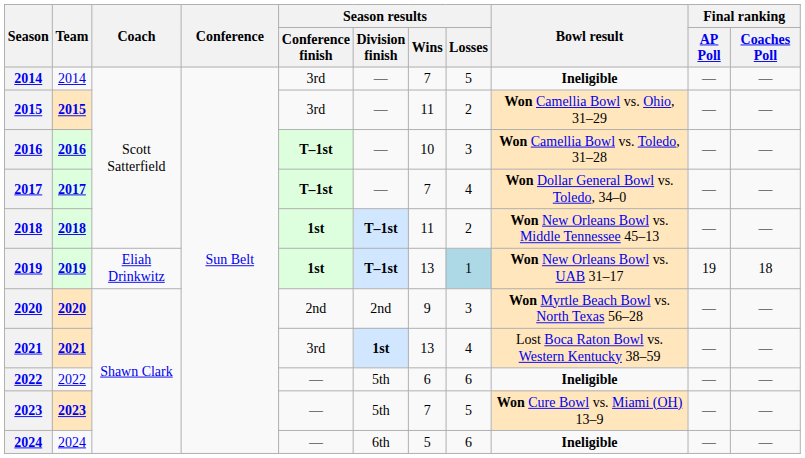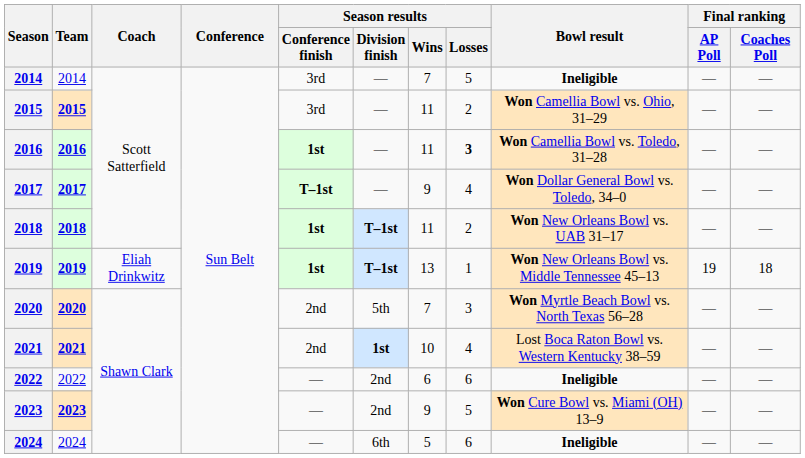(316, 149) T–1st -> (316, 149) 1st
(427, 149) 10 -> (427, 149) 11
(469, 149) normal -> (469, 149) bold
(427, 189) 7 -> (427, 189) 9
(590, 229) Won New Orleans Bowl vs. Middle Tennessee 45–13 -> (590, 229) Won New Orleans Bowl vs. UAB 31–17
(469, 268) lightblue background -> (469, 268) no background
(590, 268) Won New Orleans Bowl vs. UAB 31–17 -> (590, 268) Won New Orleans Bowl vs. Middle Tennessee 45–13
(381, 308) 2nd -> (381, 308) 5th
(427, 308) 9 -> (427, 308) 7
(316, 347) 3rd -> (316, 347) 2nd
(427, 347) 13 -> (427, 347) 10
(381, 379) 5th -> (381, 379) 2nd
(381, 410) 5th -> (381, 410) 2nd
(427, 410) 7 -> (427, 410) 9
